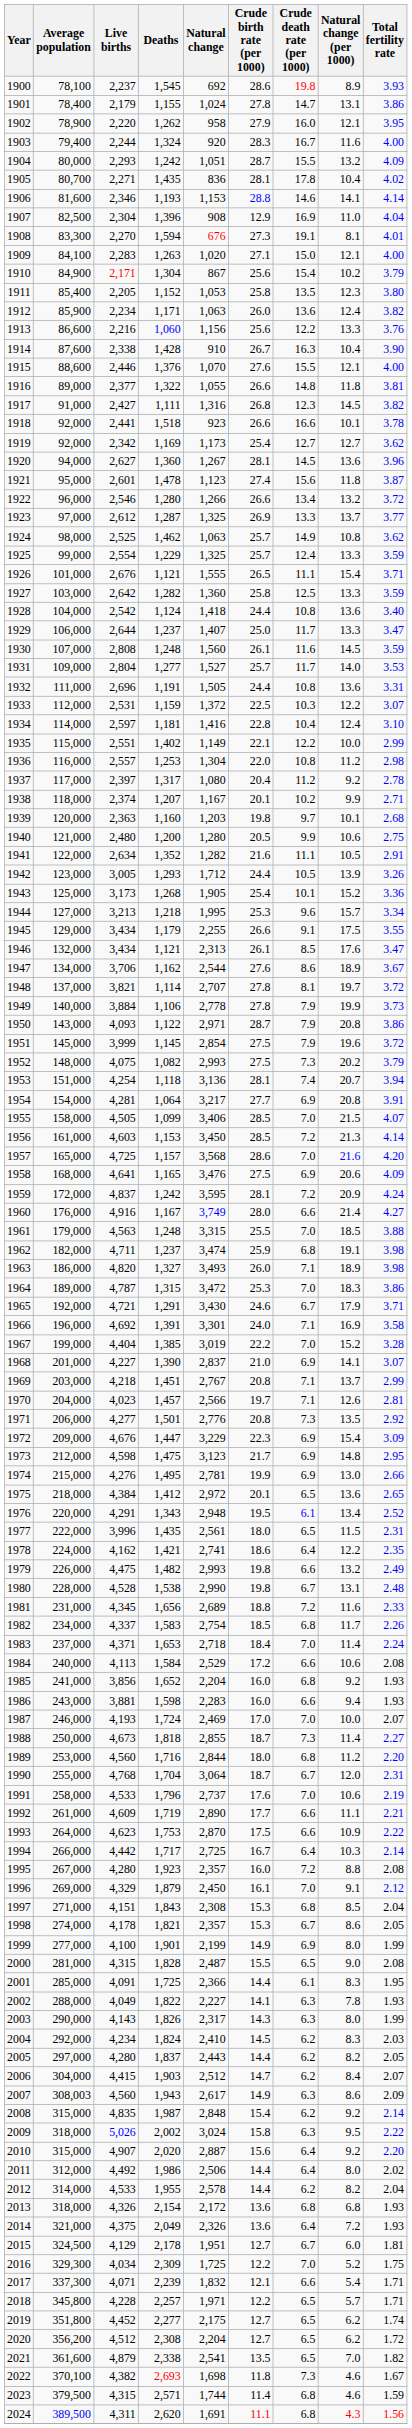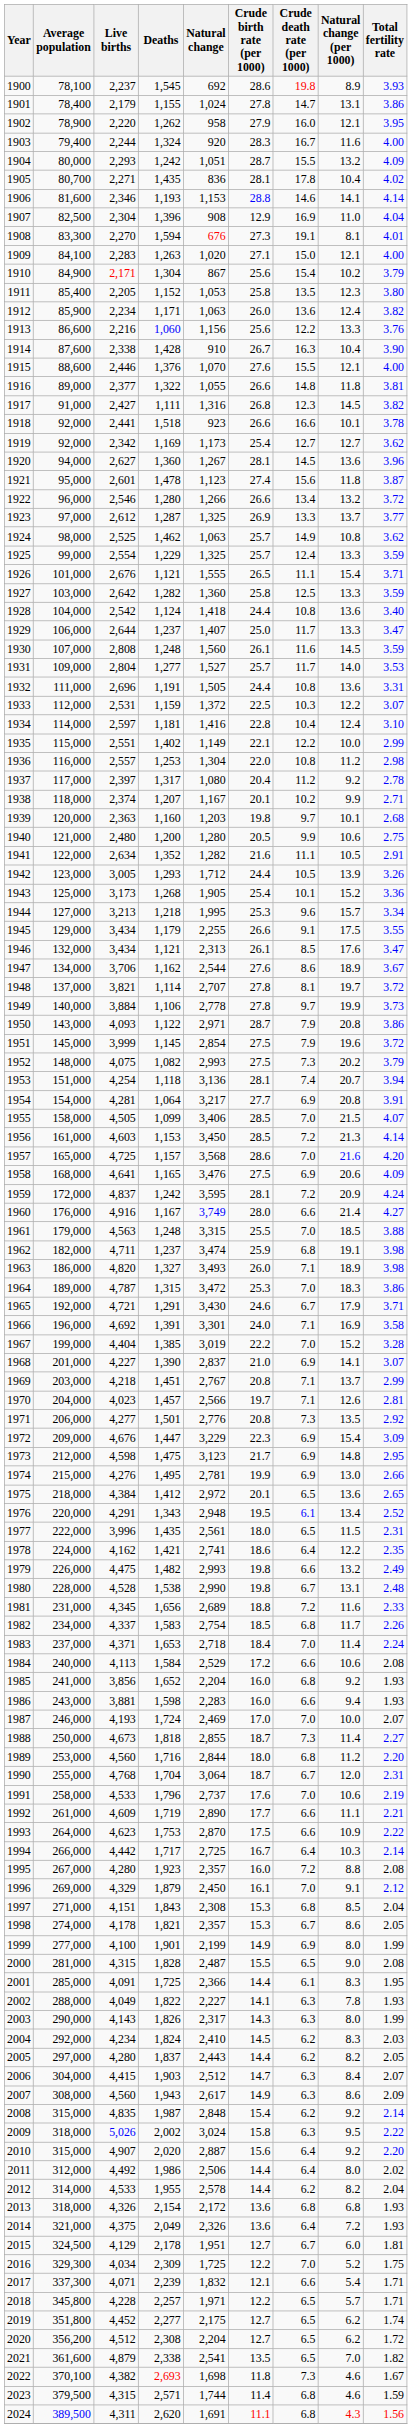(308, 1006) 7.9 -> (308, 1006) 9.7
(308, 2076) 6.2 -> (308, 2076) 6.3
(72, 2095) 308,003 -> (72, 2095) 308,000
